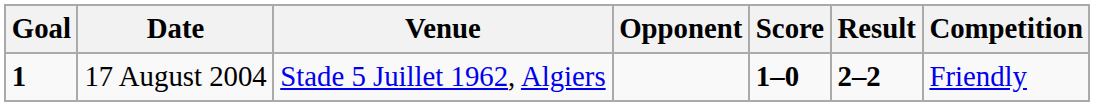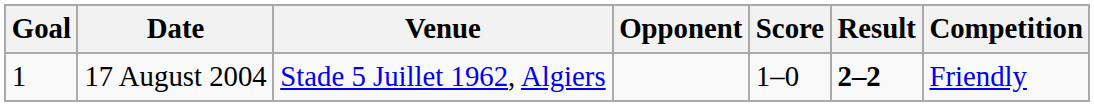(19, 76) bold -> (19, 76) normal
(777, 76) bold -> (777, 76) normal
